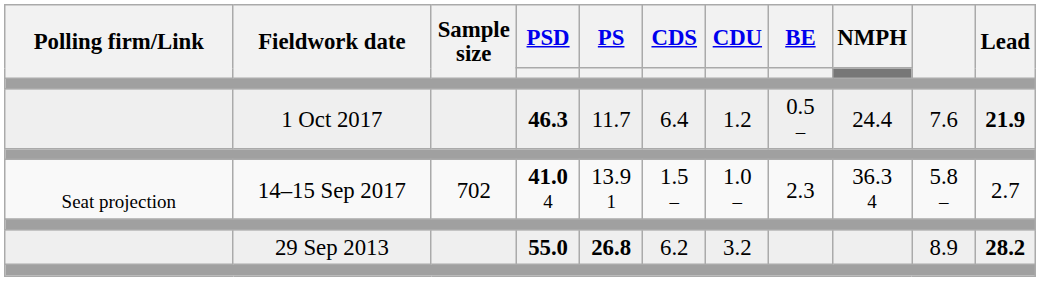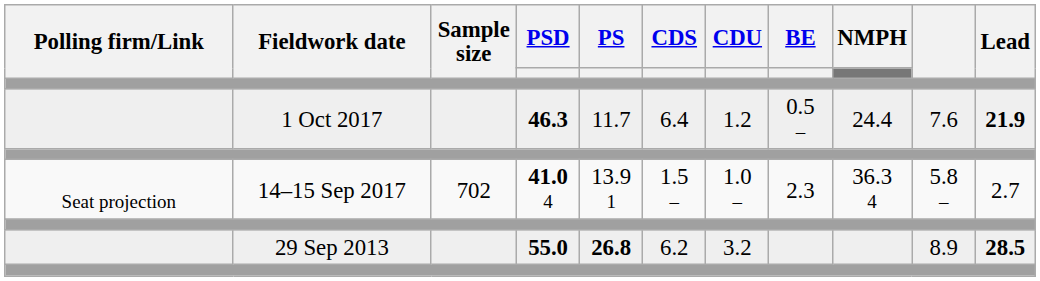(1005, 247) 28.2 -> (1005, 247) 28.5
